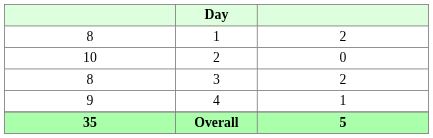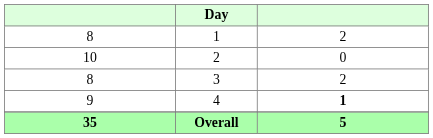(343, 101) normal -> (343, 101) bold
